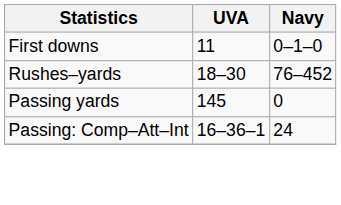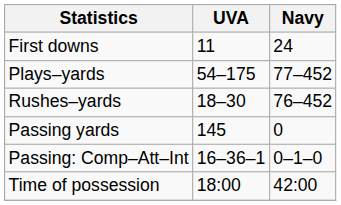(298, 46) 0–1–0 -> (283, 46) 24
+ row: (57, 74)
(283, 130) 24 -> (298, 158) 0–1–0
+ row: (84, 185)
